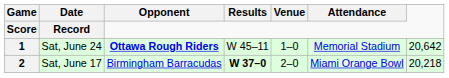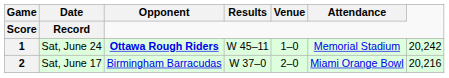(425, 47) 20,642 -> (425, 47) 20,242
(248, 64) bold -> (248, 64) normal
(425, 64) 20,218 -> (425, 64) 20,216
